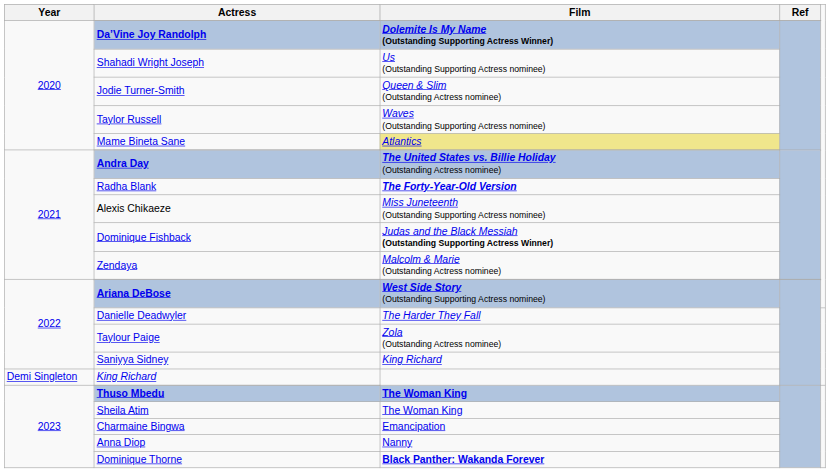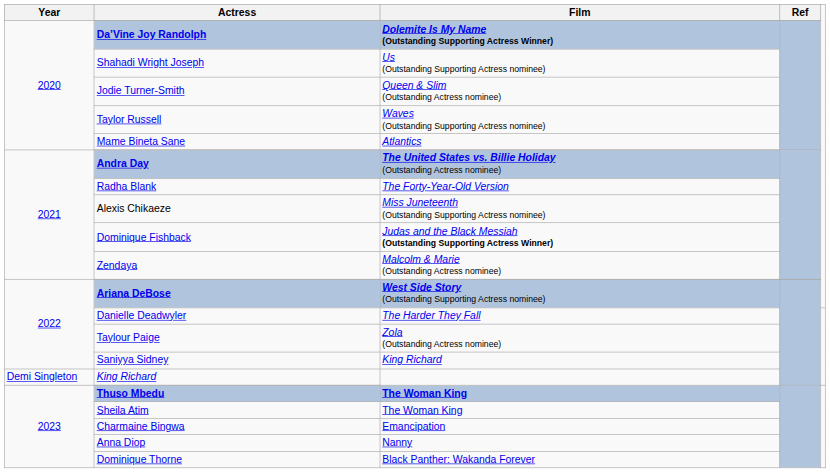(402, 142) khaki background -> (402, 142) no background
(449, 186) bold -> (446, 186) normal
(463, 459) bold -> (459, 459) normal
